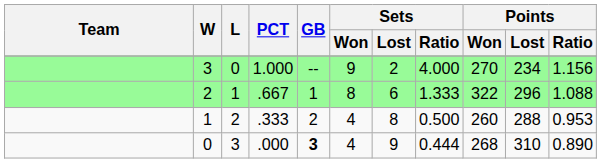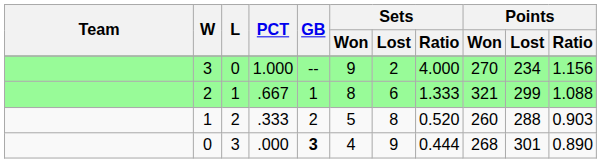(485, 94) 322 -> (485, 94) 321
(527, 94) 296 -> (527, 94) 299
(351, 119) 4 -> (351, 119) 5
(439, 119) 0.500 -> (439, 119) 0.520
(573, 119) 0.953 -> (573, 119) 0.903
(527, 145) 310 -> (527, 145) 301
